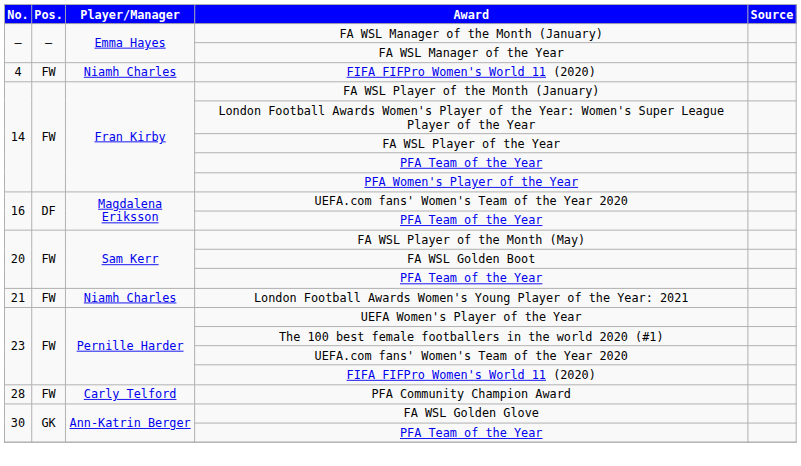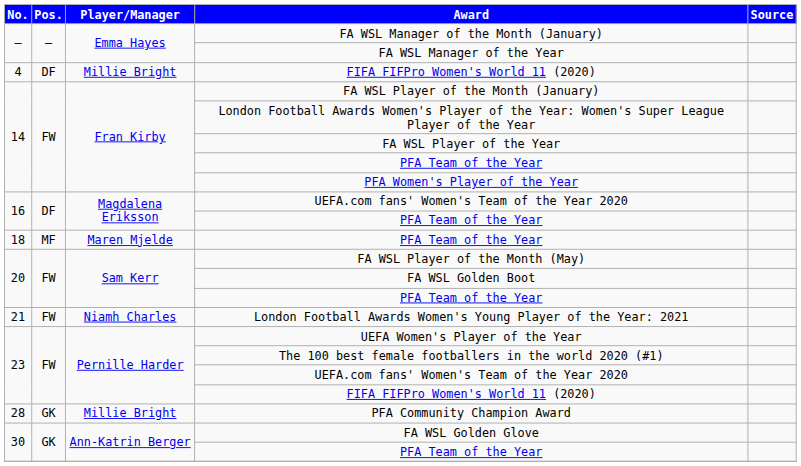(49, 72) FW -> (49, 72) DF
(130, 72) Niamh Charles -> (130, 72) Millie Bright
+ row: (18, 240)
(49, 394) FW -> (49, 413) GK
(130, 394) Carly Telford -> (130, 413) Millie Bright
